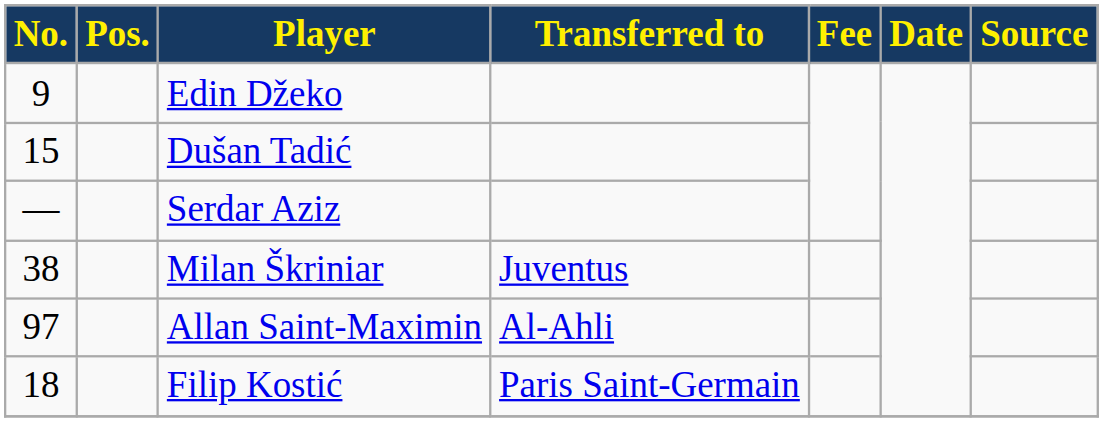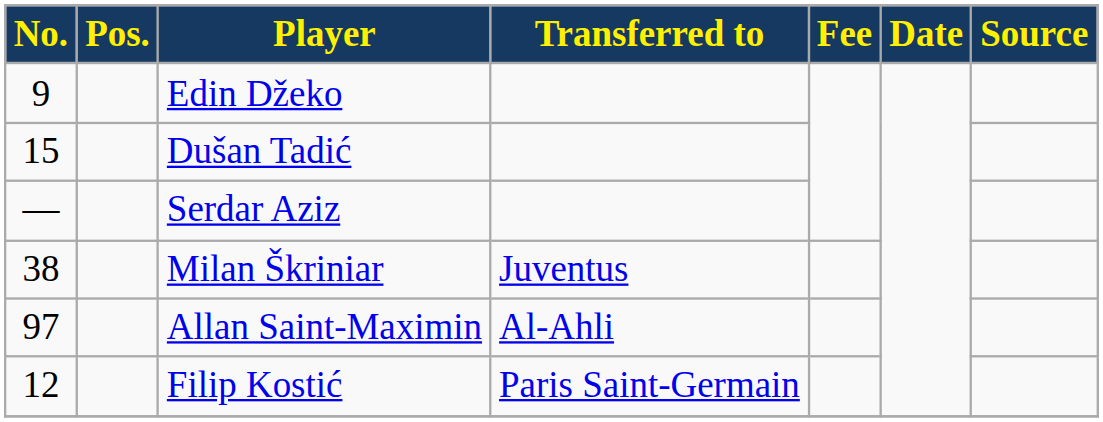(41, 385) 18 -> (41, 385) 12
